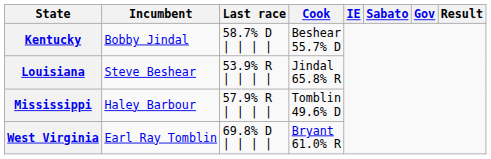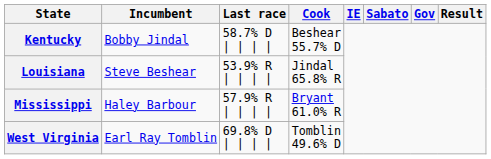(316, 105) Tomblin 49.6% D -> (316, 105) Bryant 61.0% R
(316, 138) Bryant 61.0% R -> (316, 138) Tomblin 49.6% D
